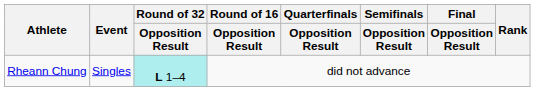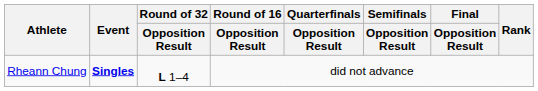(111, 71) normal -> (113, 71) bold
(170, 78) paleturquoise background -> (174, 78) no background
